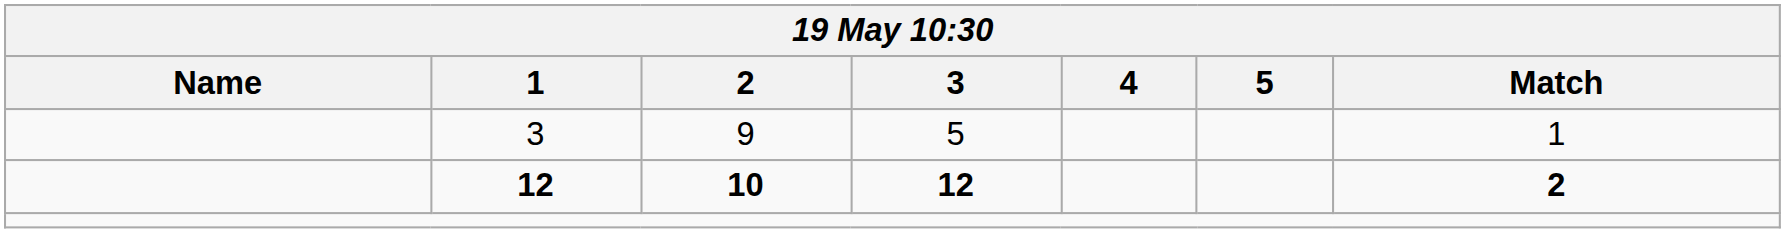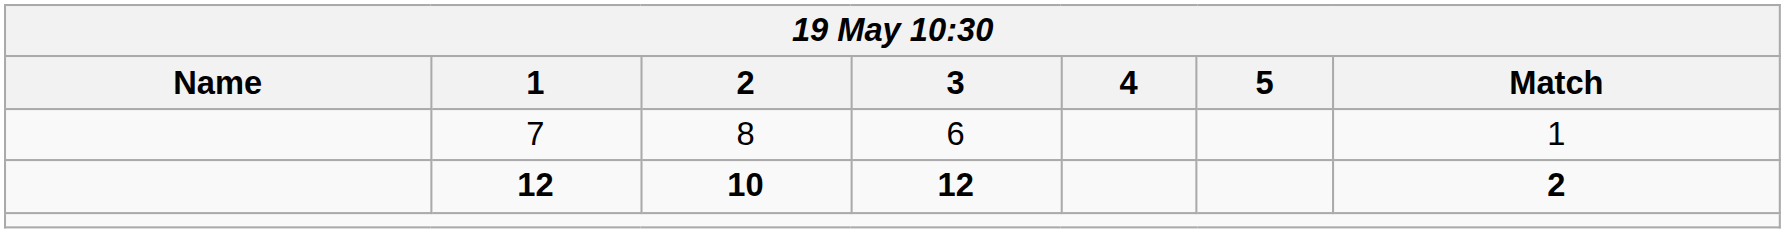(535, 133) 3 -> (535, 133) 7
(746, 133) 9 -> (746, 133) 8
(956, 133) 5 -> (956, 133) 6
